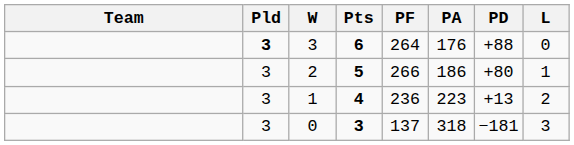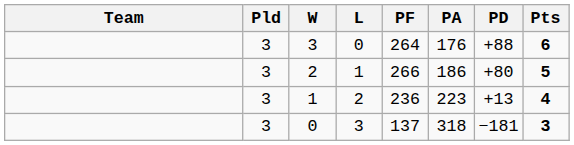columns swapped: (546, 18) <-> (359, 18)
(266, 45) bold -> (266, 45) normal
